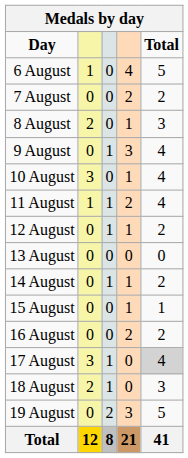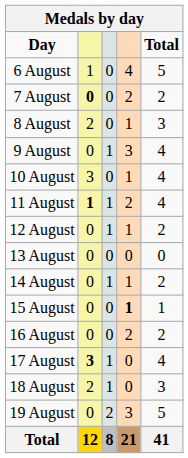(90, 97) normal -> (90, 97) bold
(90, 202) normal -> (90, 202) bold
(129, 308) normal -> (129, 308) bold
(90, 360) normal -> (90, 360) bold
(162, 360) lightgrey background -> (162, 360) no background
